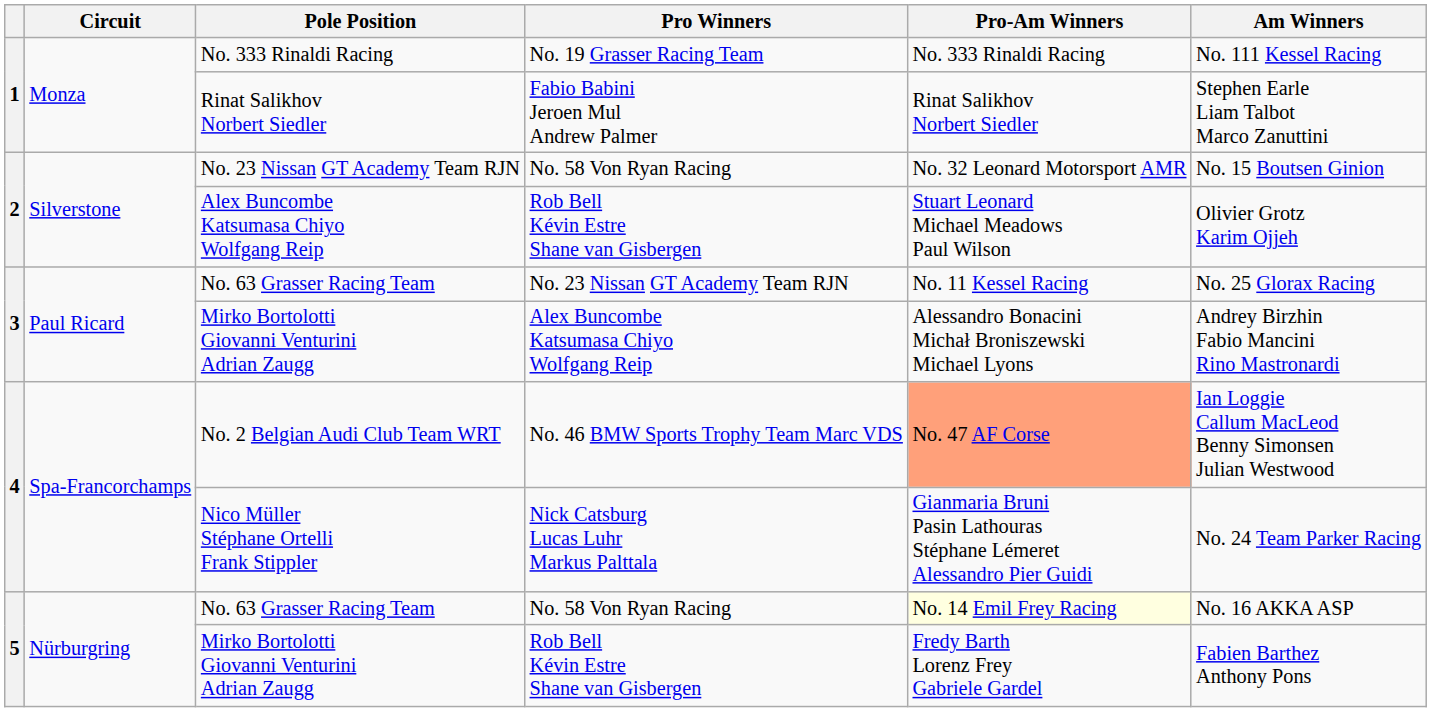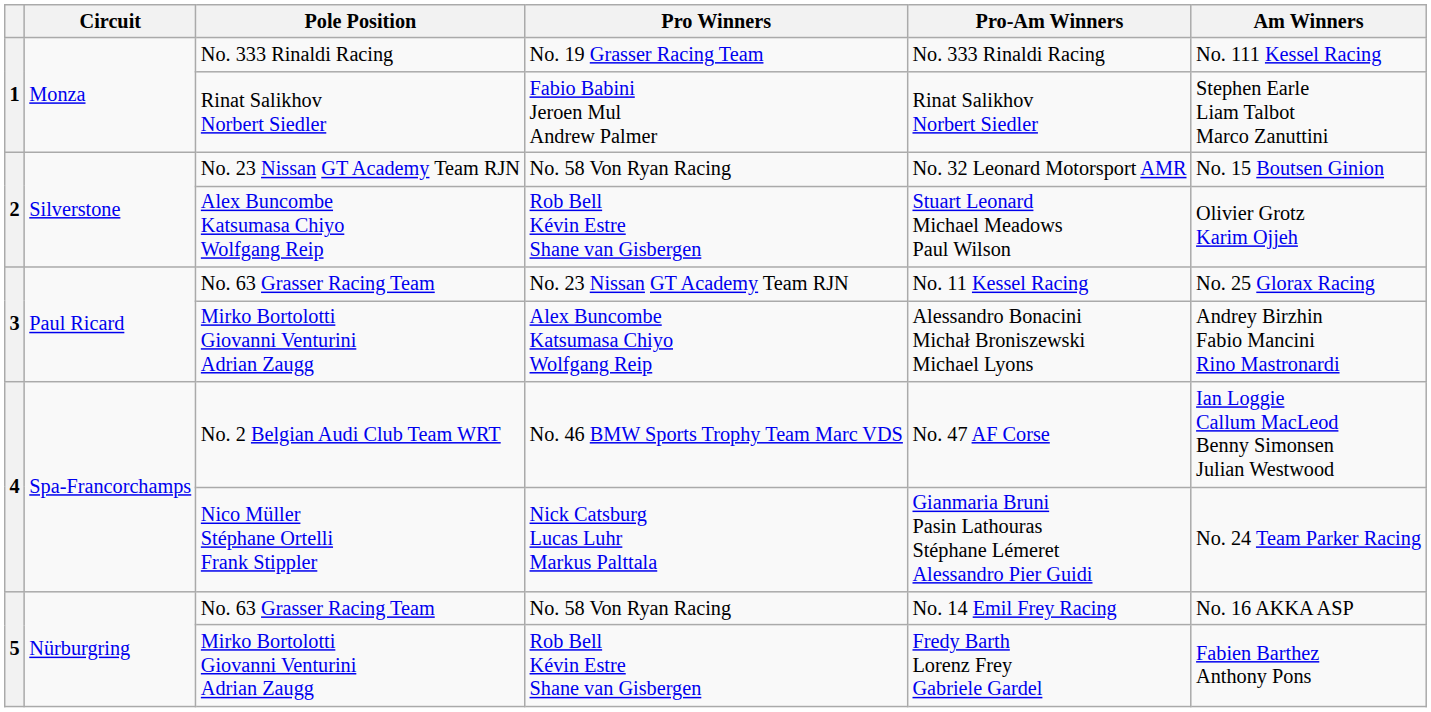(981, 433) lightsalmon background -> (981, 433) no background
(1015, 607) lightyellow background -> (1015, 607) no background
